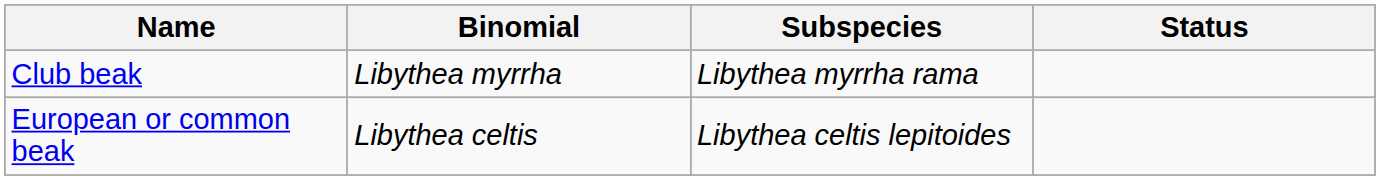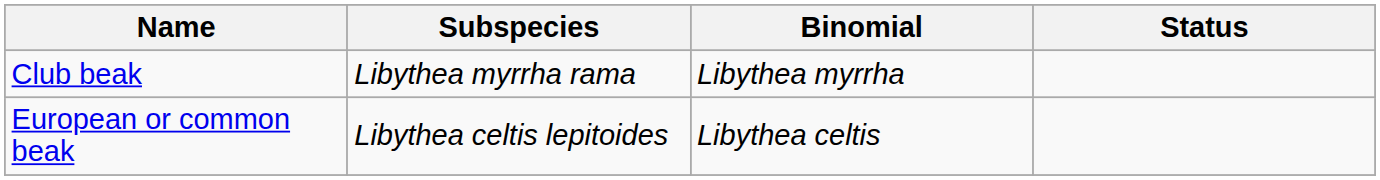columns swapped: (519, 27) <-> (862, 27)
